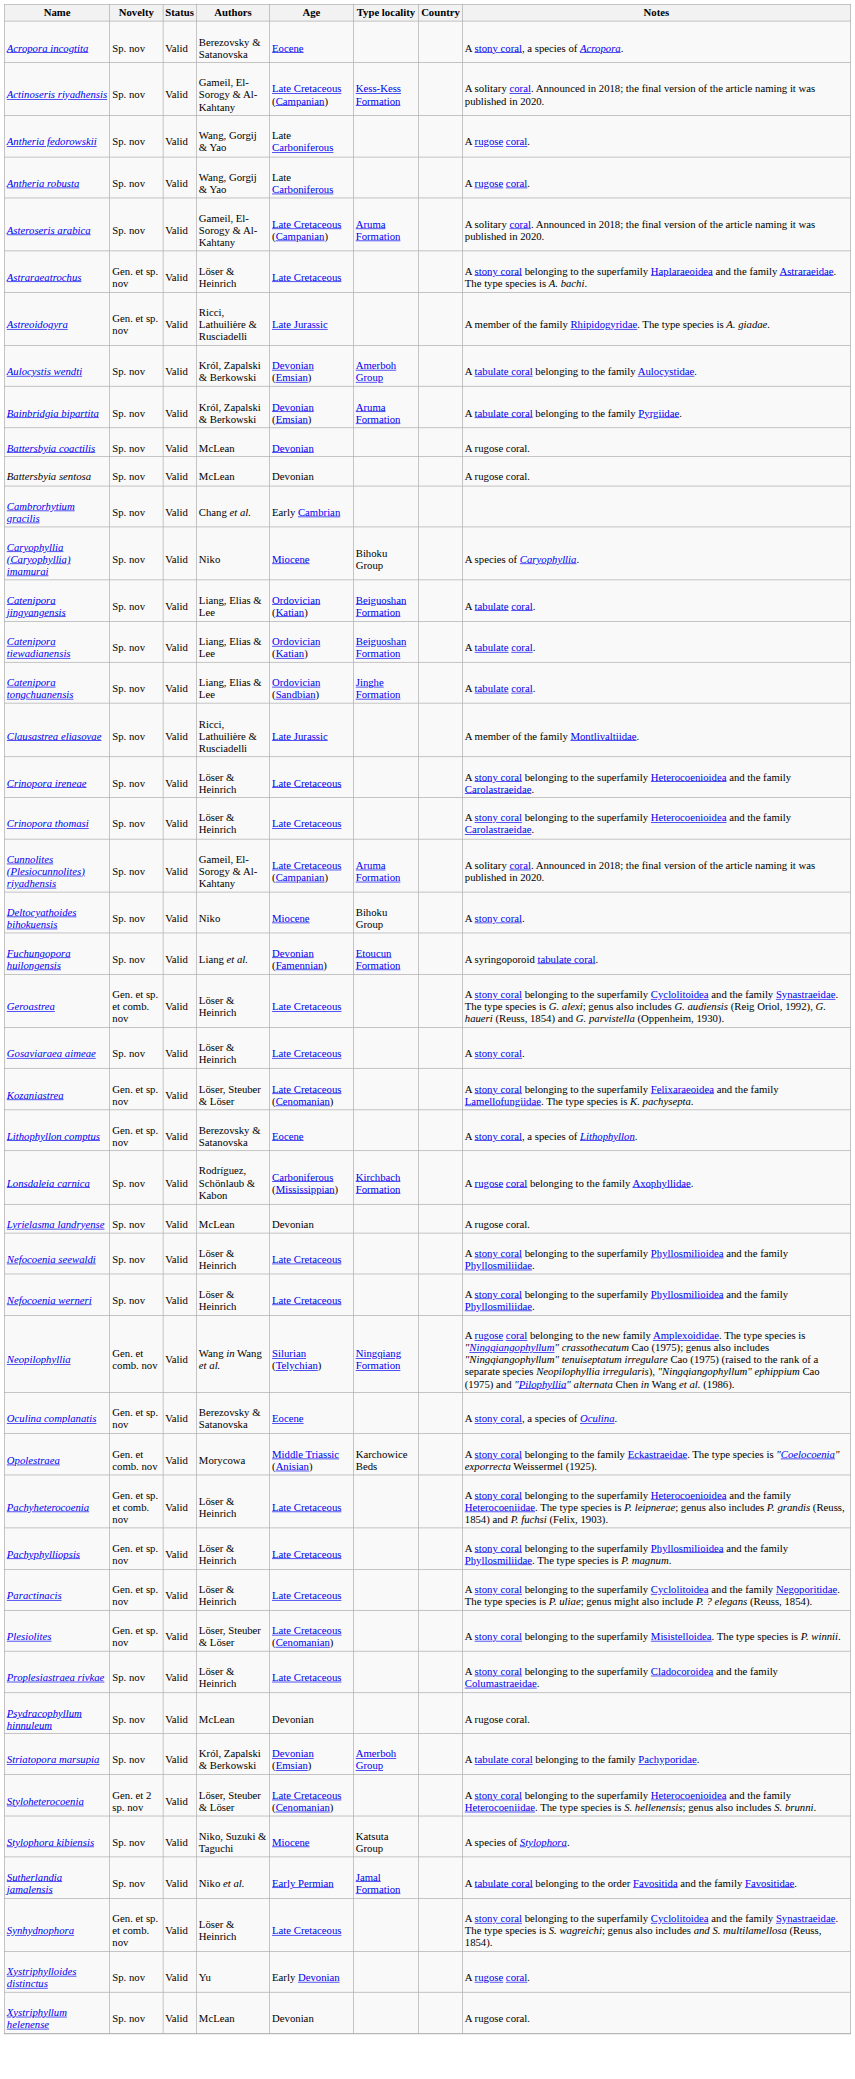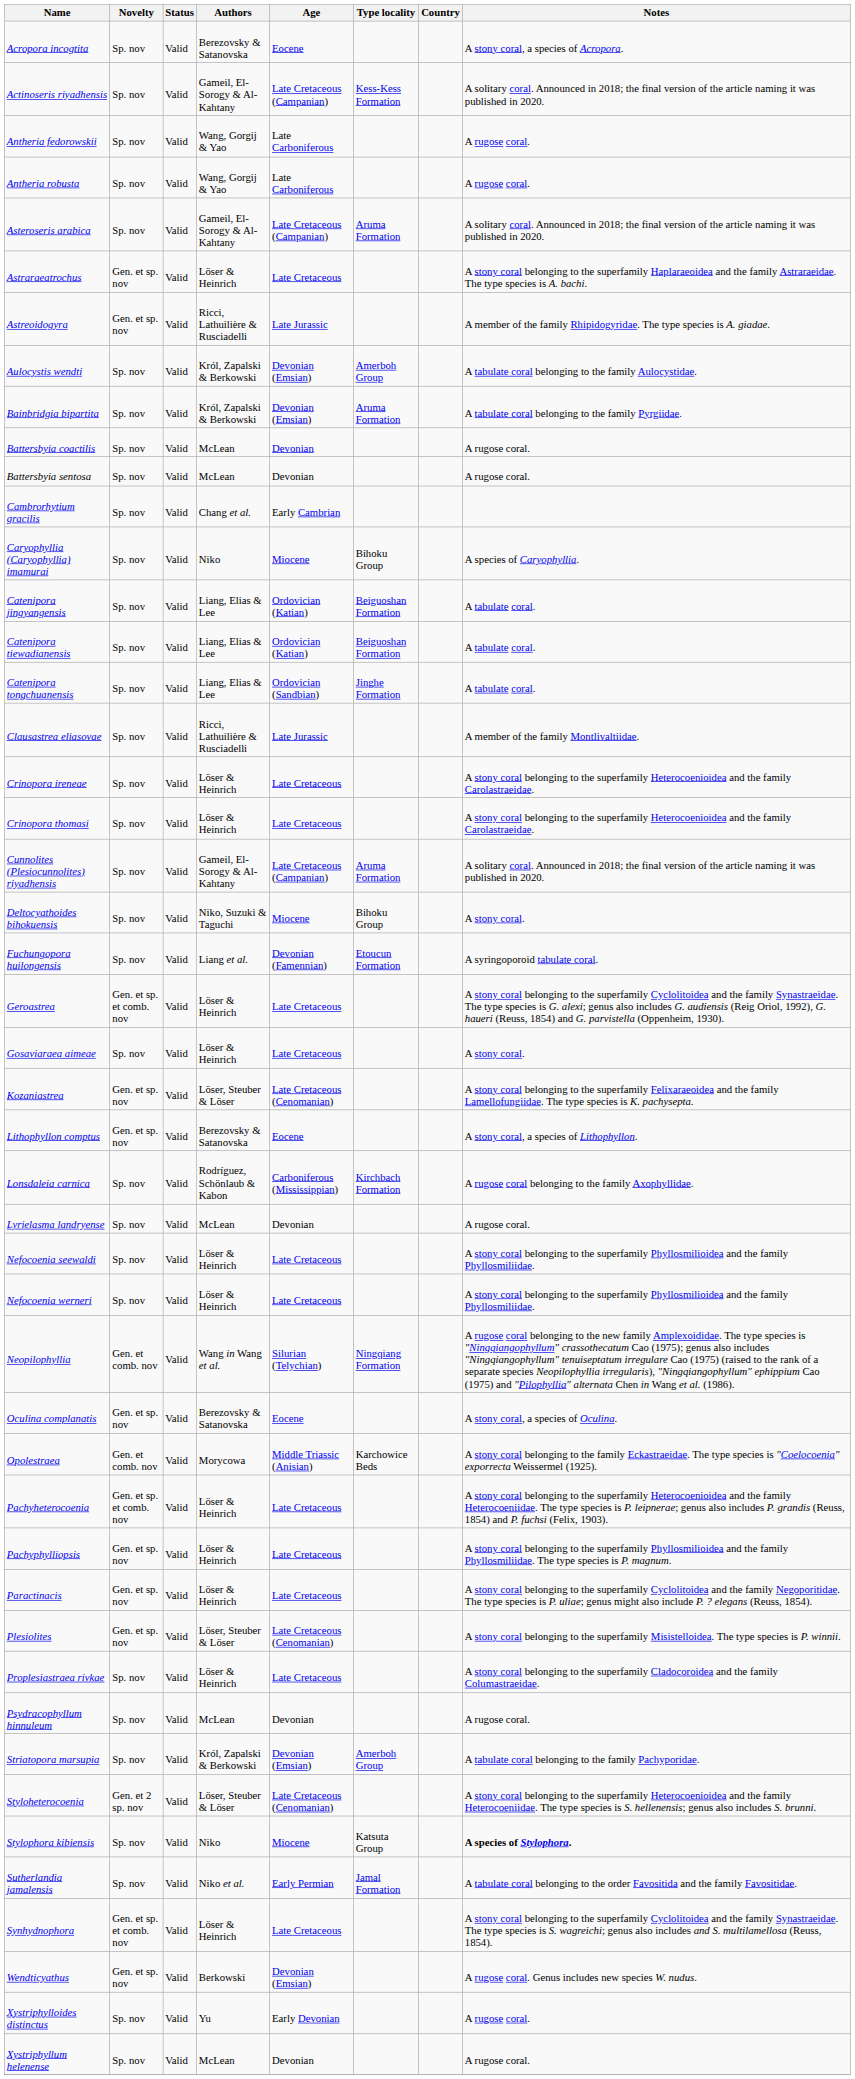(210, 918) Niko -> (233, 918) Niko, Suzuki & Taguchi
(233, 1842) Niko, Suzuki & Taguchi -> (210, 1842) Niko
(517, 1842) normal -> (518, 1842) bold
+ row: (38, 1978)
